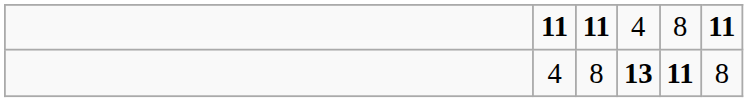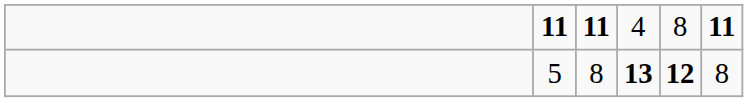(555, 72) 4 -> (555, 72) 5
(680, 72) 11 -> (680, 72) 12
